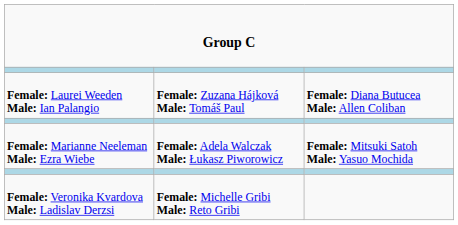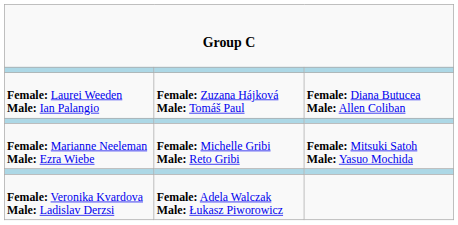(220, 152) Female: Adela Walczak Male: Łukasz Piworowicz -> (214, 152) Female: Michelle Gribi Male: Reto Gribi
(214, 203) Female: Michelle Gribi Male: Reto Gribi -> (220, 203) Female: Adela Walczak Male: Łukasz Piworowicz
